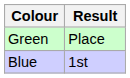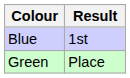rows swapped: (23, 61) <-> (28, 39)
